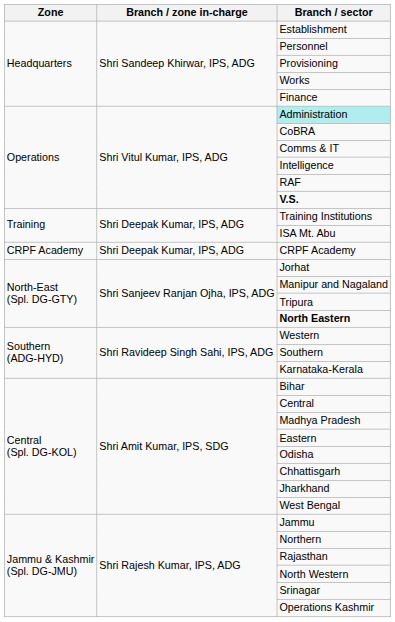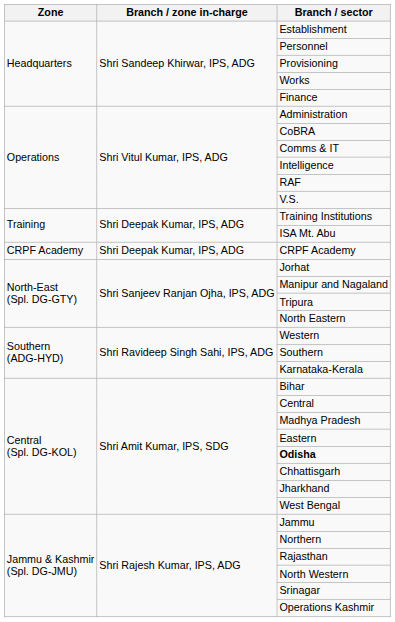(313, 115) paleturquoise background -> (313, 115) no background
(289, 200) bold -> (289, 200) normal
(315, 319) bold -> (313, 319) normal
(296, 455) normal -> (298, 455) bold
